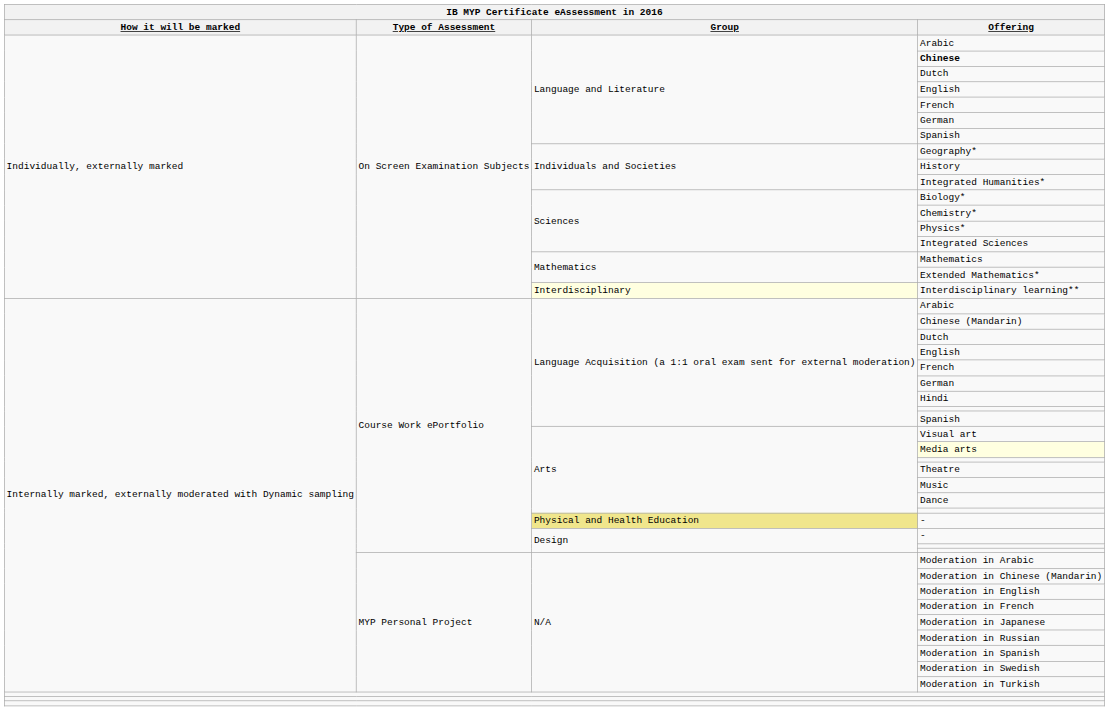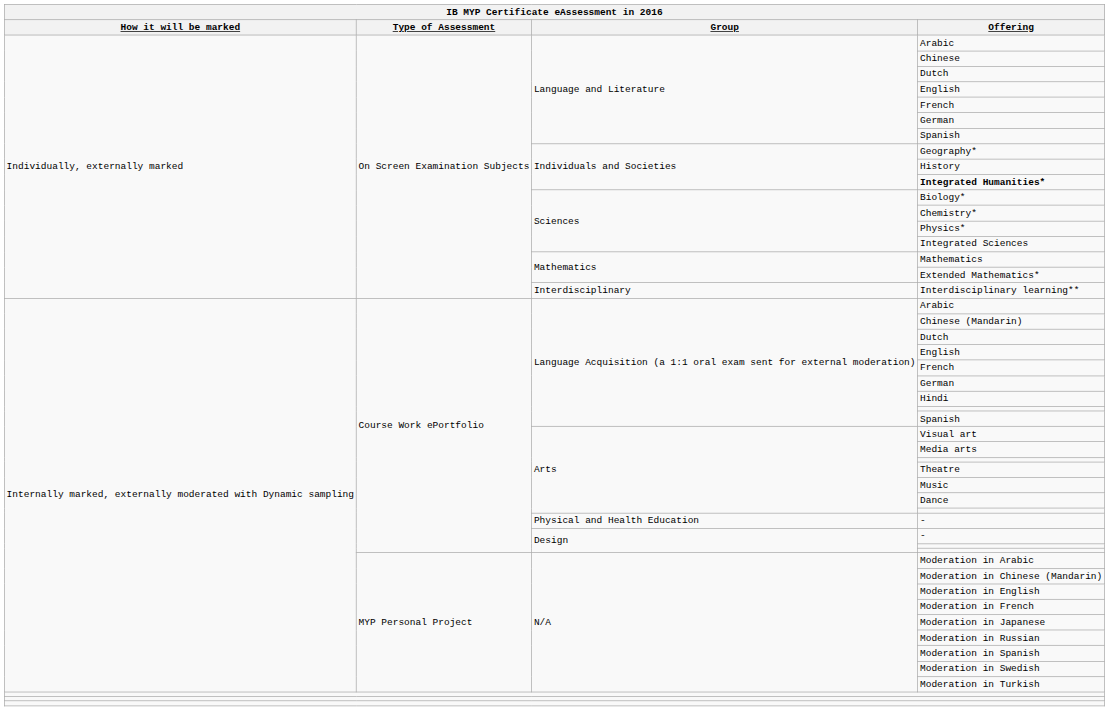(940, 58) bold -> (940, 58) normal
(983, 182) normal -> (983, 182) bold
(582, 291) lightyellow background -> (582, 291) no background
(948, 450) lightyellow background -> (948, 450) no background
(616, 521) khaki background -> (616, 521) no background
